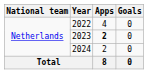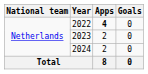(104, 24) normal -> (104, 24) bold
(104, 37) bold -> (104, 37) normal
